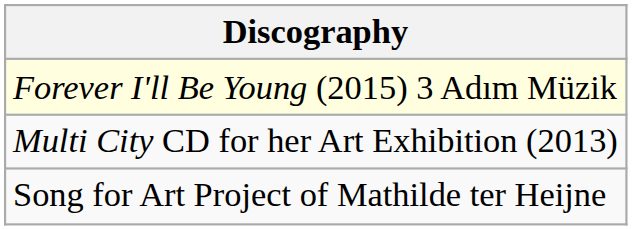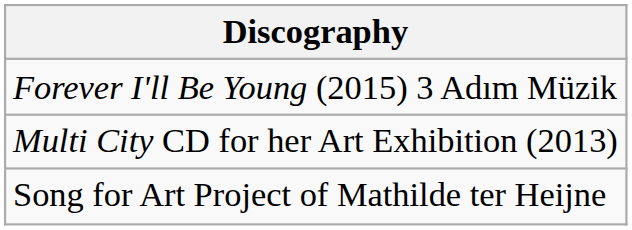(315, 86) lightyellow background -> (315, 86) no background
